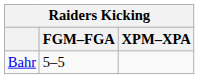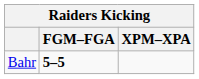(54, 62) normal -> (54, 62) bold
